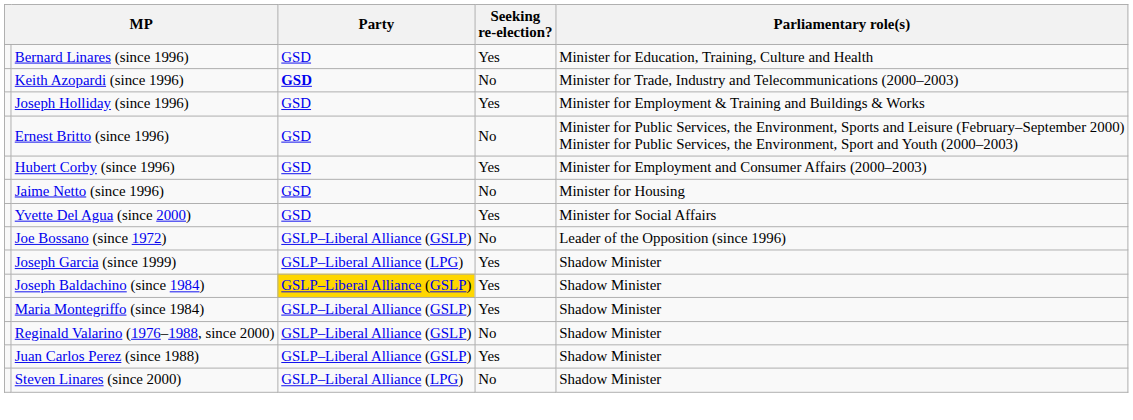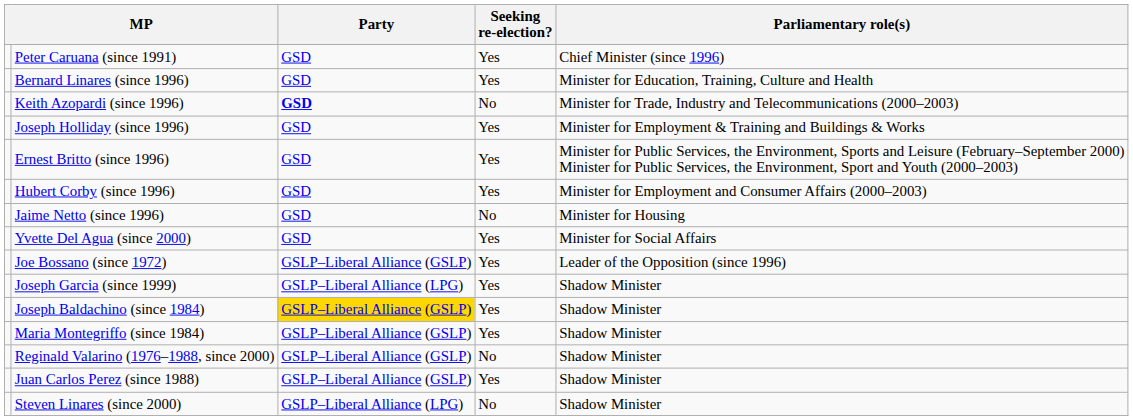+ row: (96, 56)
(487, 135) No -> (489, 159) Yes
(487, 238) No -> (489, 262) Yes
